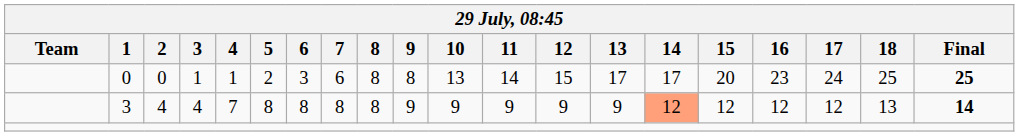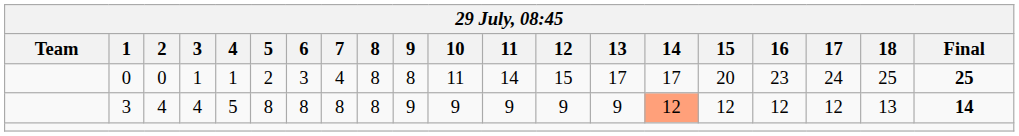(340, 78) 6 -> (340, 78) 4
(455, 78) 13 -> (455, 78) 11
(233, 107) 7 -> (233, 107) 5
